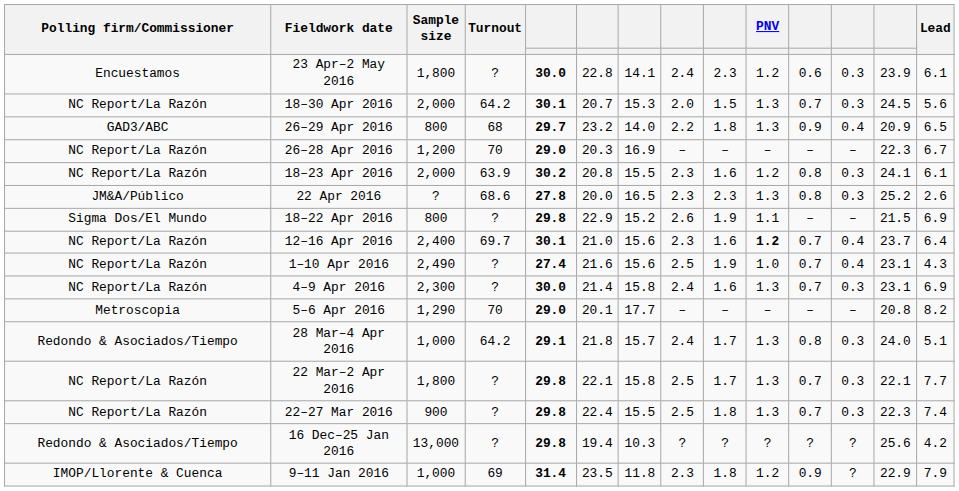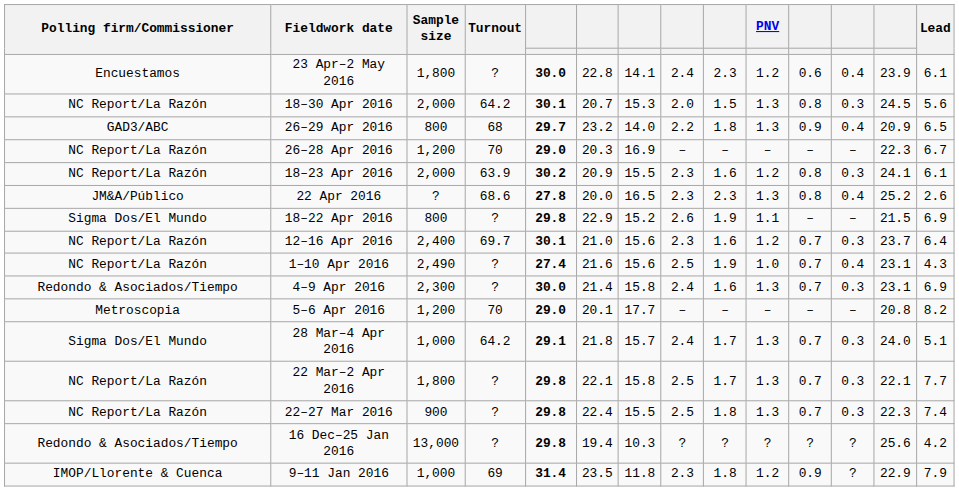(853, 74) 0.3 -> (853, 74) 0.4
(810, 106) 0.7 -> (810, 106) 0.8
(597, 174) 20.8 -> (597, 174) 20.9
(853, 197) 0.3 -> (853, 197) 0.4
(768, 242) bold -> (768, 242) normal
(853, 242) 0.4 -> (853, 242) 0.3
(138, 288) NC Report/La Razón -> (138, 288) Redondo & Asociados/Tiempo
(436, 311) 1,290 -> (436, 311) 1,200
(138, 342) Redondo & Asociados/Tiempo -> (138, 342) Sigma Dos/El Mundo
(810, 342) 0.8 -> (810, 342) 0.7
